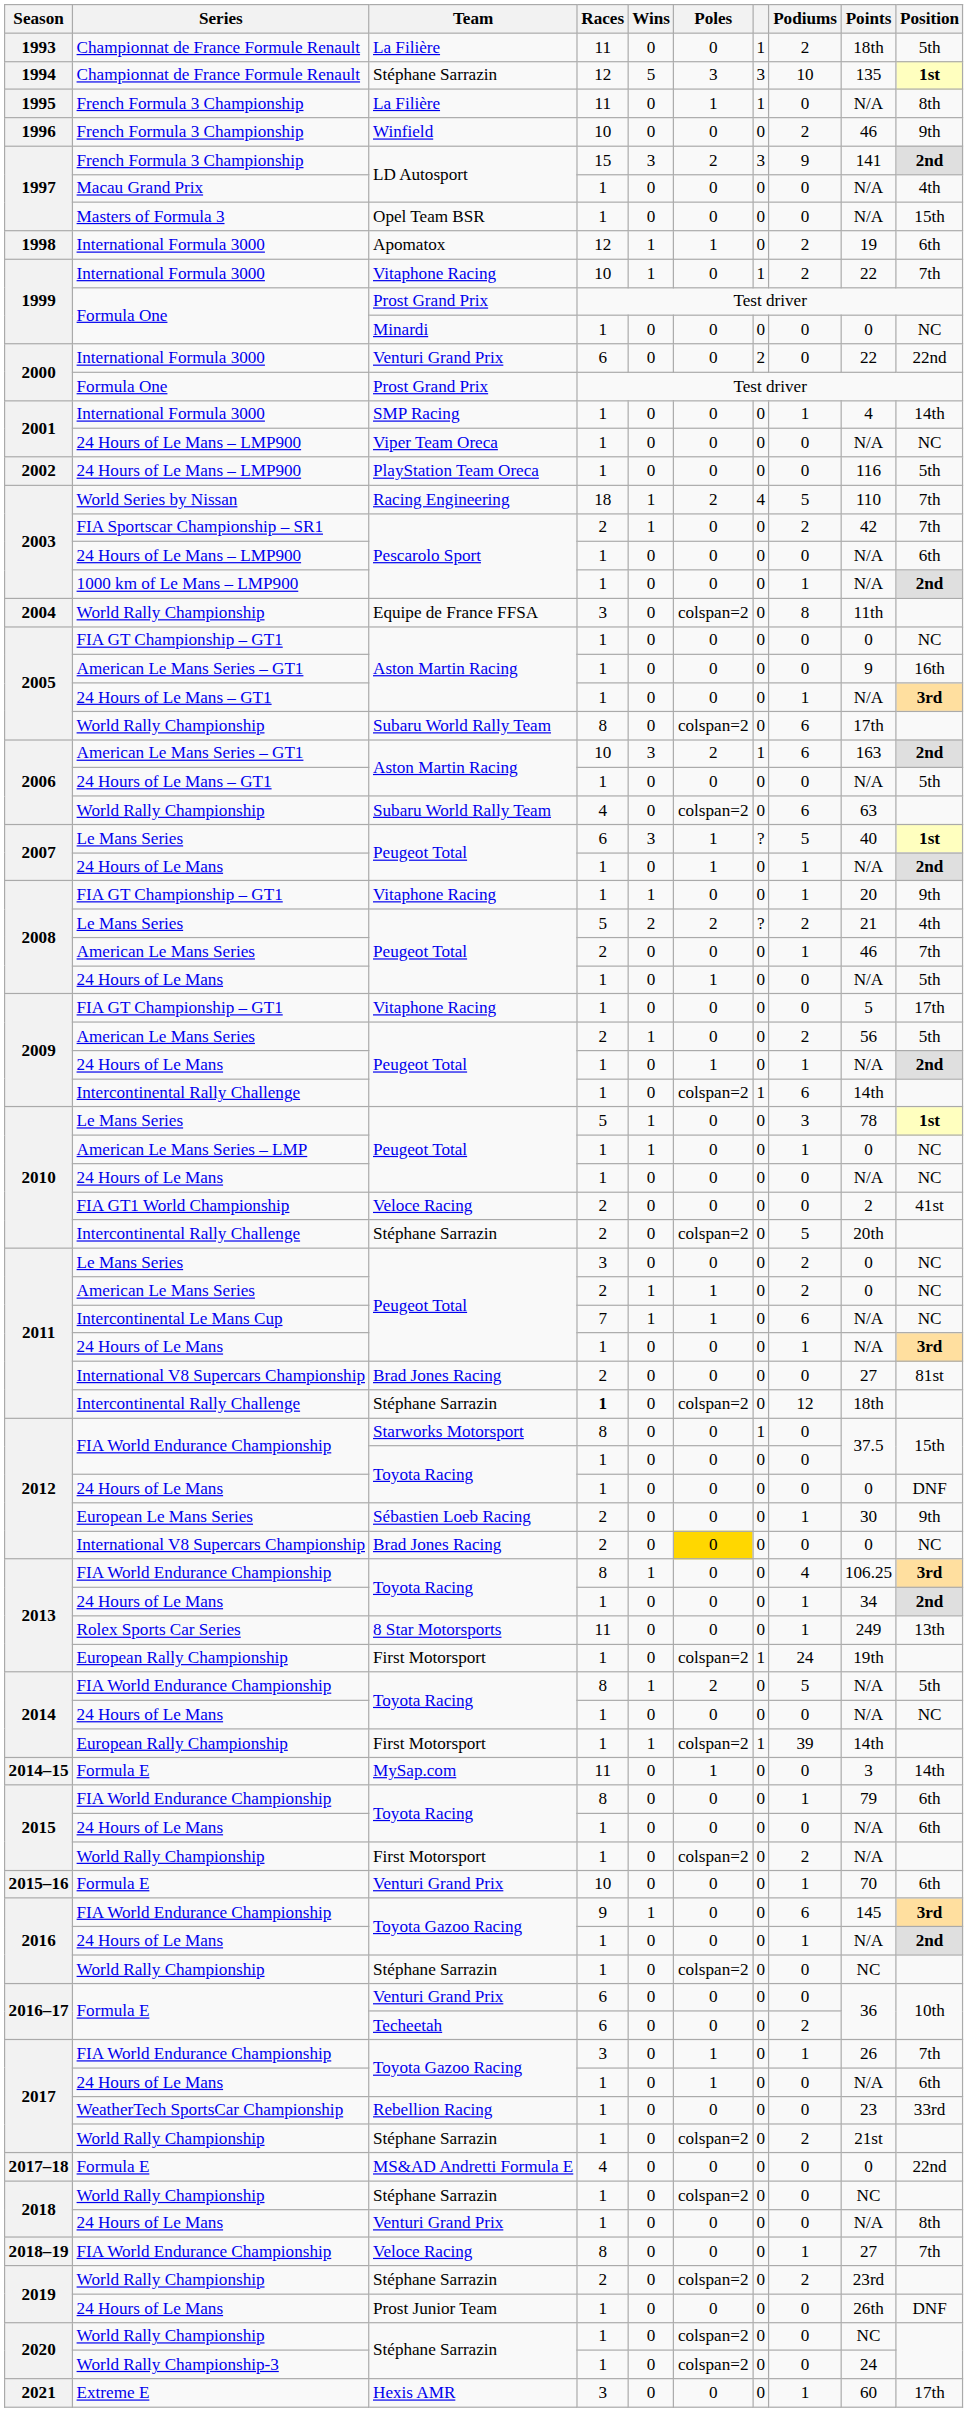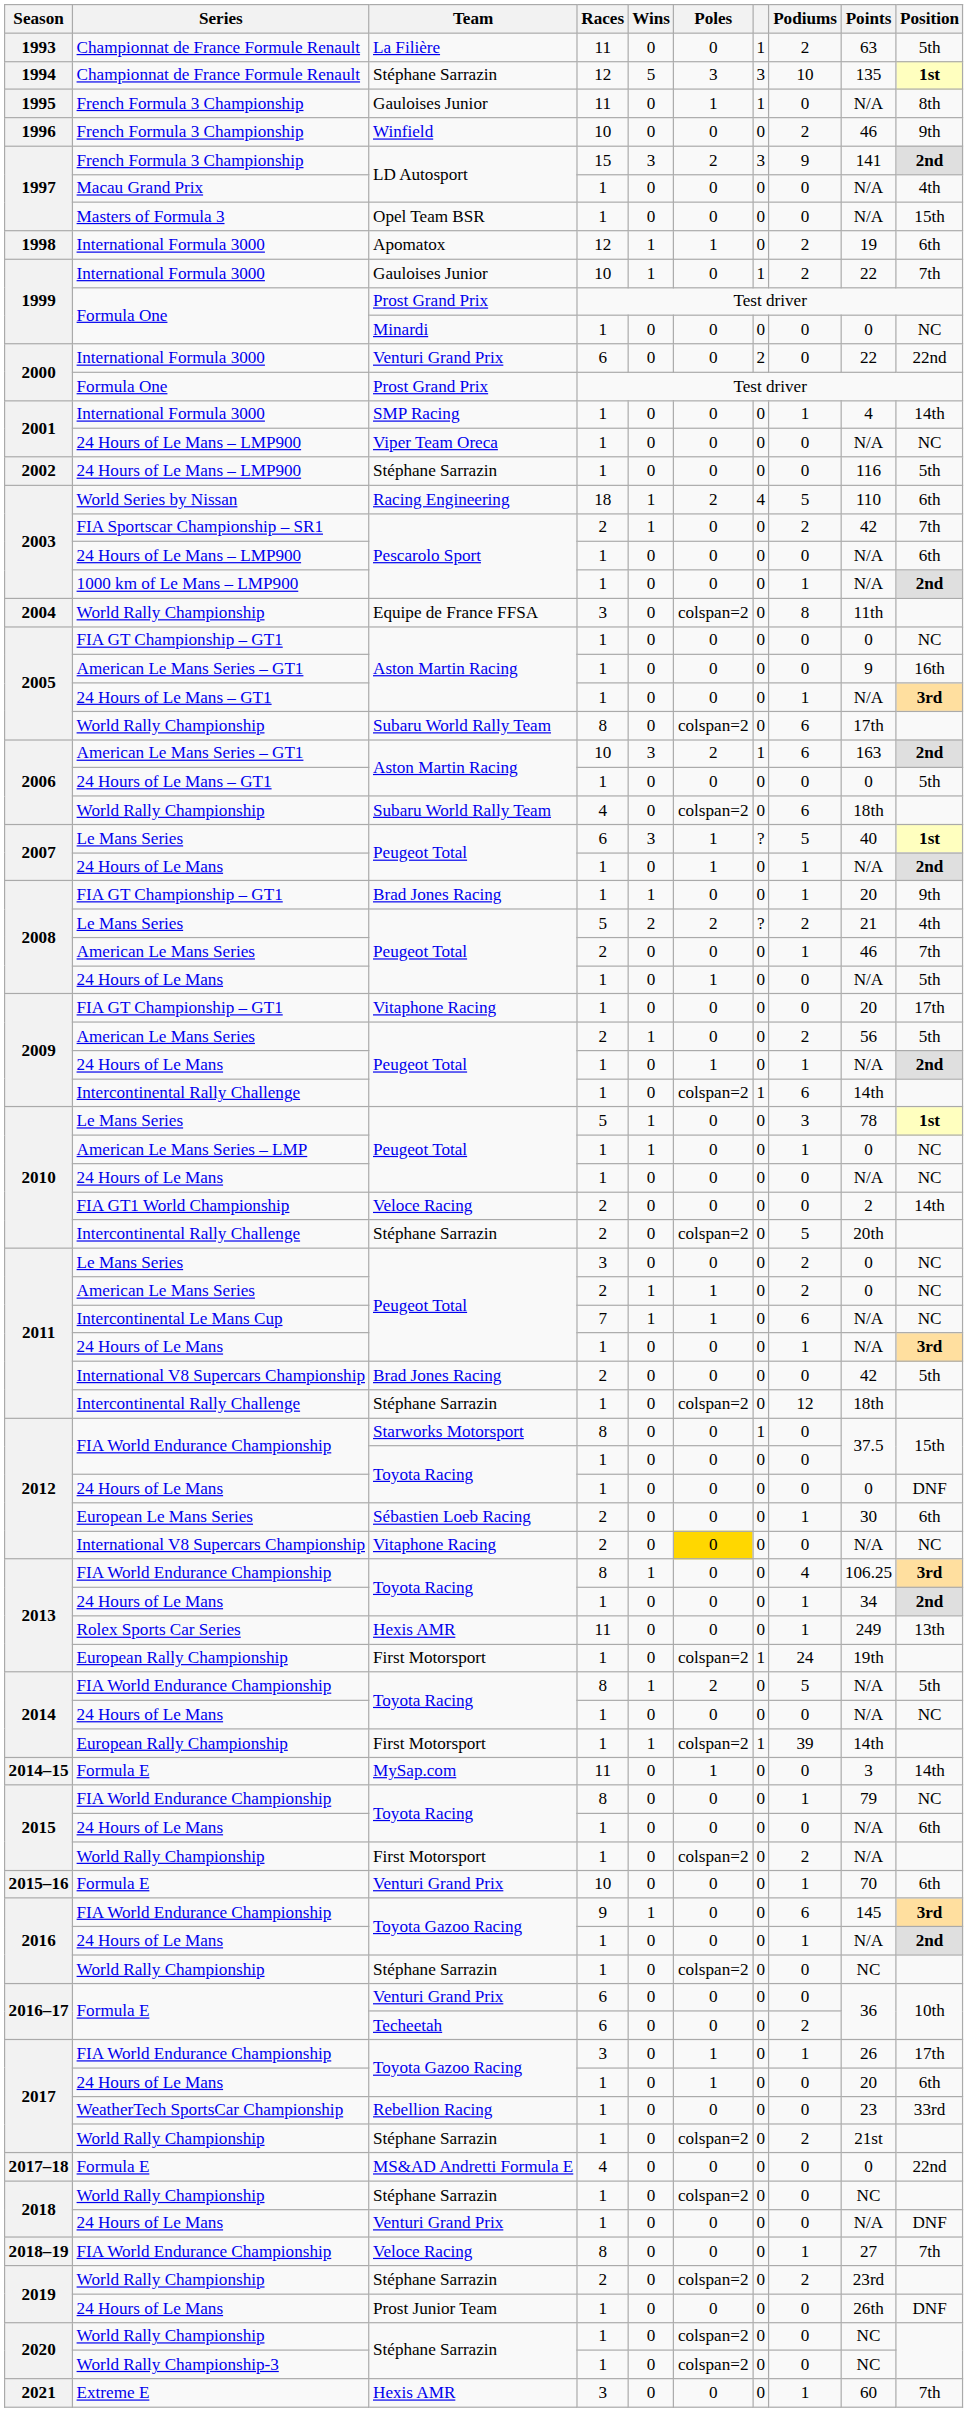(868, 47) 18th -> (868, 47) 63
(407, 103) La Filière -> (430, 103) Gauloises Junior
(435, 273) Vitaphone Racing -> (430, 273) Gauloises Junior
(456, 471) PlayStation Team Oreca -> (435, 471) Stéphane Sarrazin
(930, 499) 7th -> (930, 499) 6th
(868, 782) N/A -> (868, 782) 0
(868, 810) 63 -> (868, 810) 18th
(435, 895) Vitaphone Racing -> (437, 895) Brad Jones Racing
(868, 1008) 5 -> (868, 1008) 20
(930, 1206) 41st -> (930, 1206) 14th
(868, 1375) 27 -> (868, 1375) 42
(930, 1375) 81st -> (930, 1375) 5th
(603, 1403) bold -> (603, 1403) normal
(930, 1516) 9th -> (930, 1516) 6th
(437, 1545) Brad Jones Racing -> (435, 1545) Vitaphone Racing
(868, 1545) 0 -> (868, 1545) N/A
(437, 1629) 8 Star Motorsports -> (414, 1629) Hexis AMR
(930, 1799) 6th -> (930, 1799) NC
(930, 2053) 7th -> (930, 2053) 17th
(868, 2082) N/A -> (868, 2082) 20
(930, 2223) 8th -> (930, 2223) DNF
(868, 2364) 24 -> (868, 2364) NC
(930, 2393) 17th -> (930, 2393) 7th
